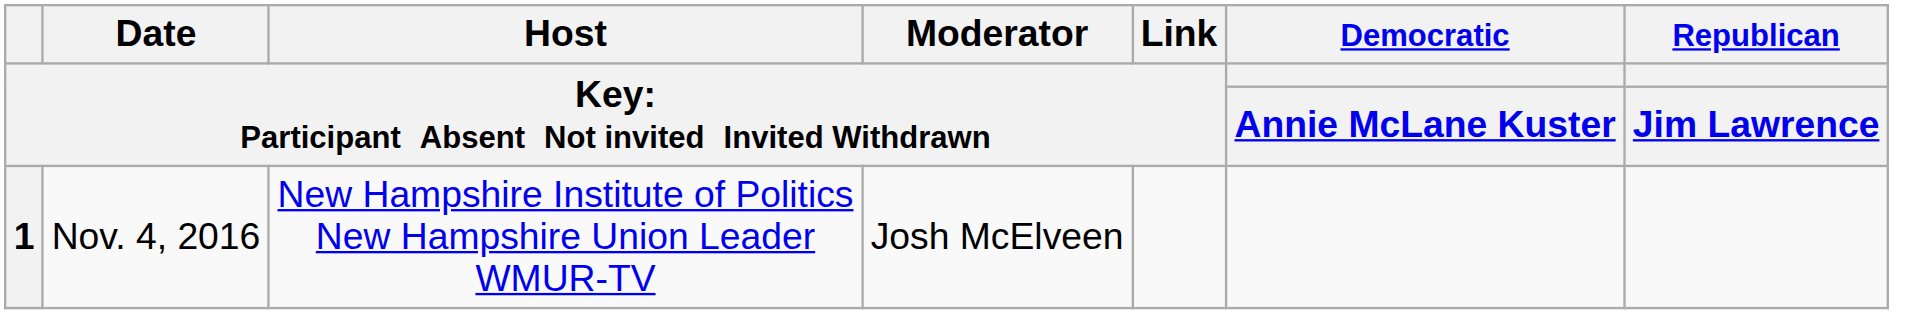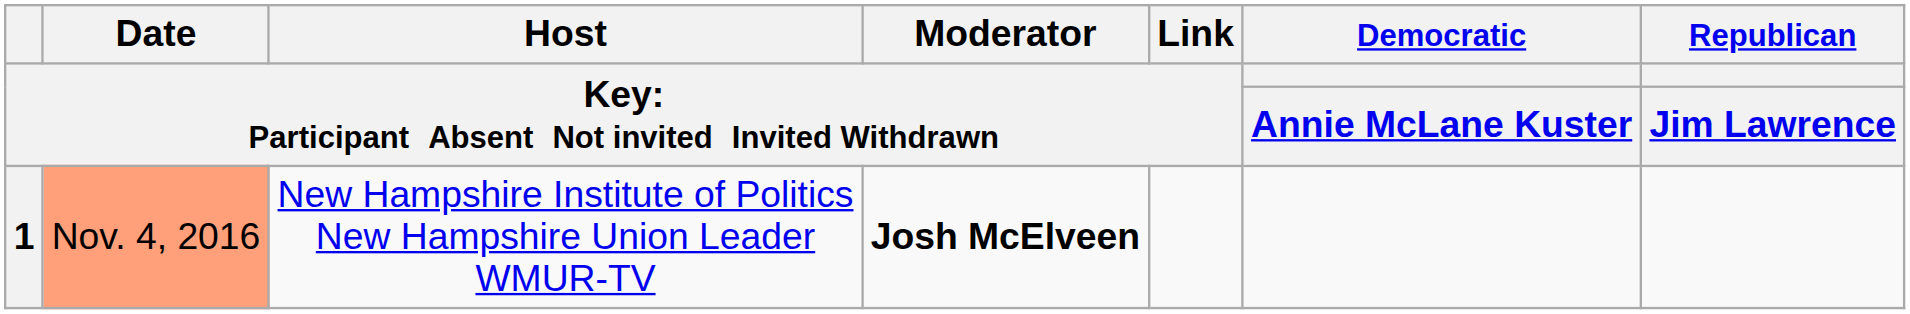(156, 236) no background -> (156, 236) lightsalmon background
(997, 236) normal -> (1005, 236) bold
